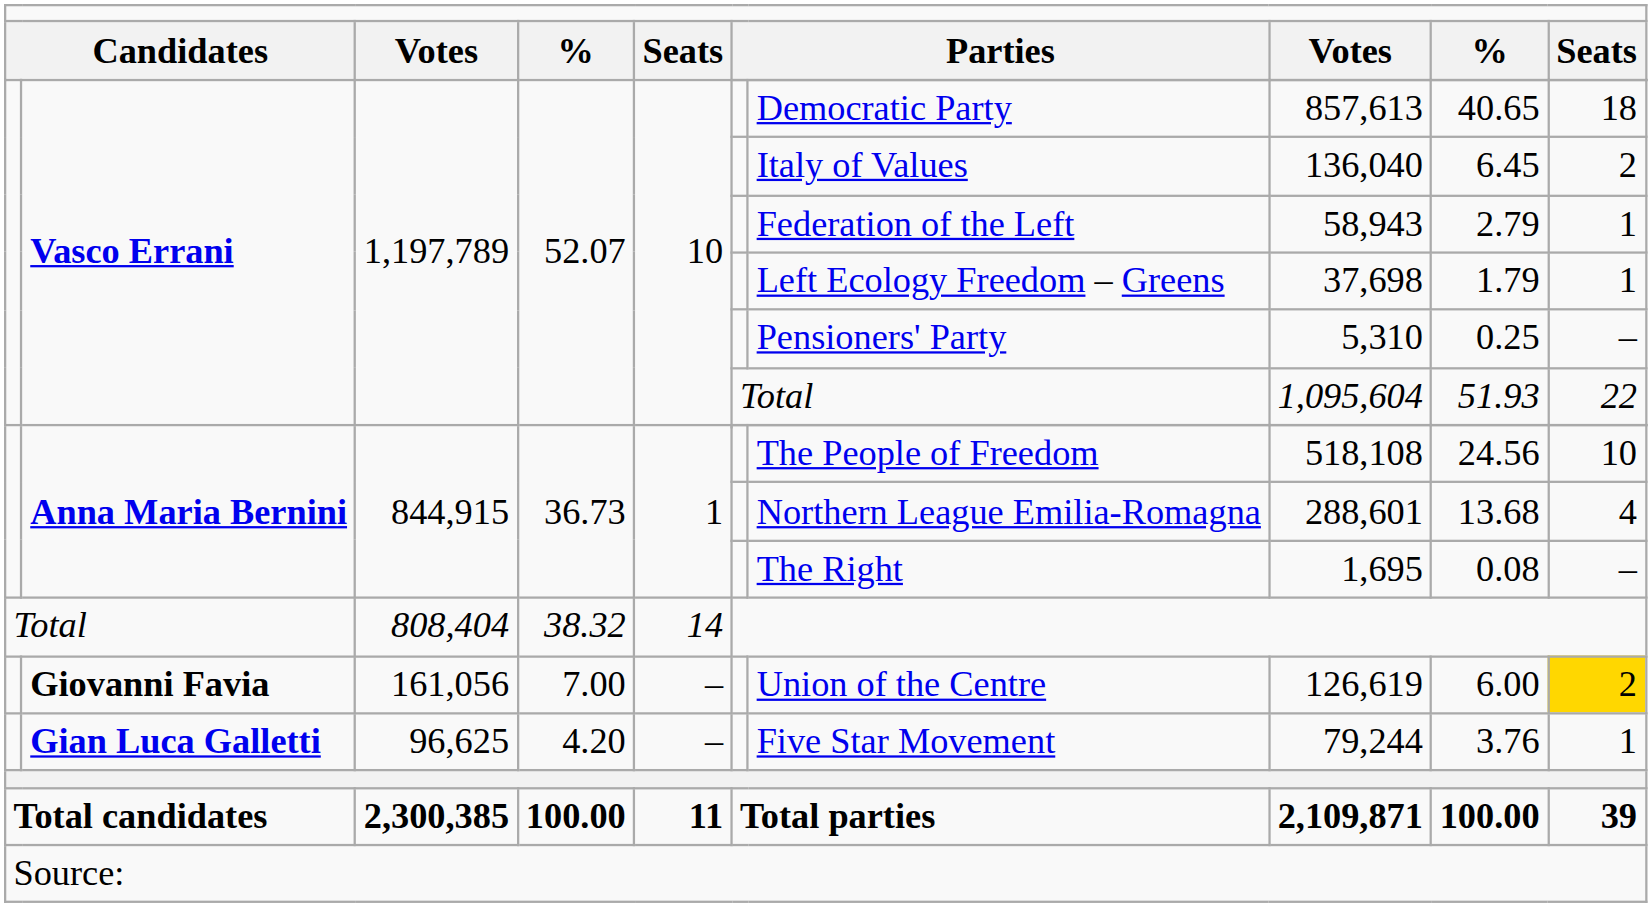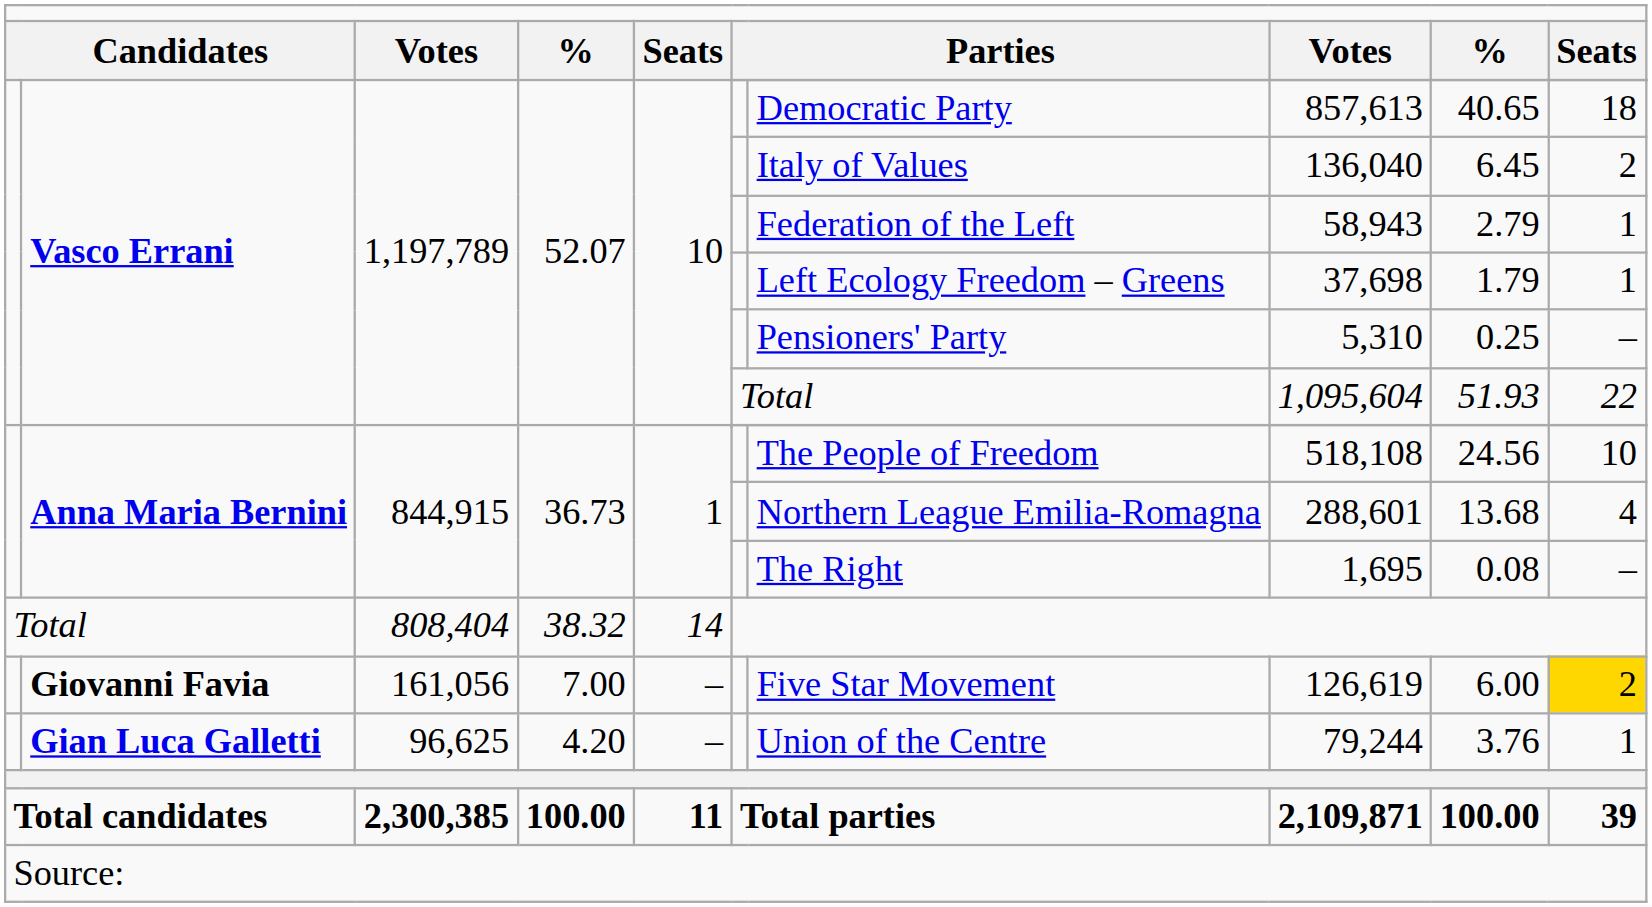(901, 683) Union of the Centre -> (906, 683) Five Star Movement
(906, 741) Five Star Movement -> (901, 741) Union of the Centre
